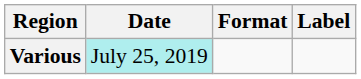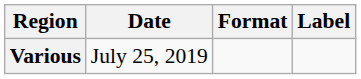(149, 55) paleturquoise background -> (149, 55) no background
